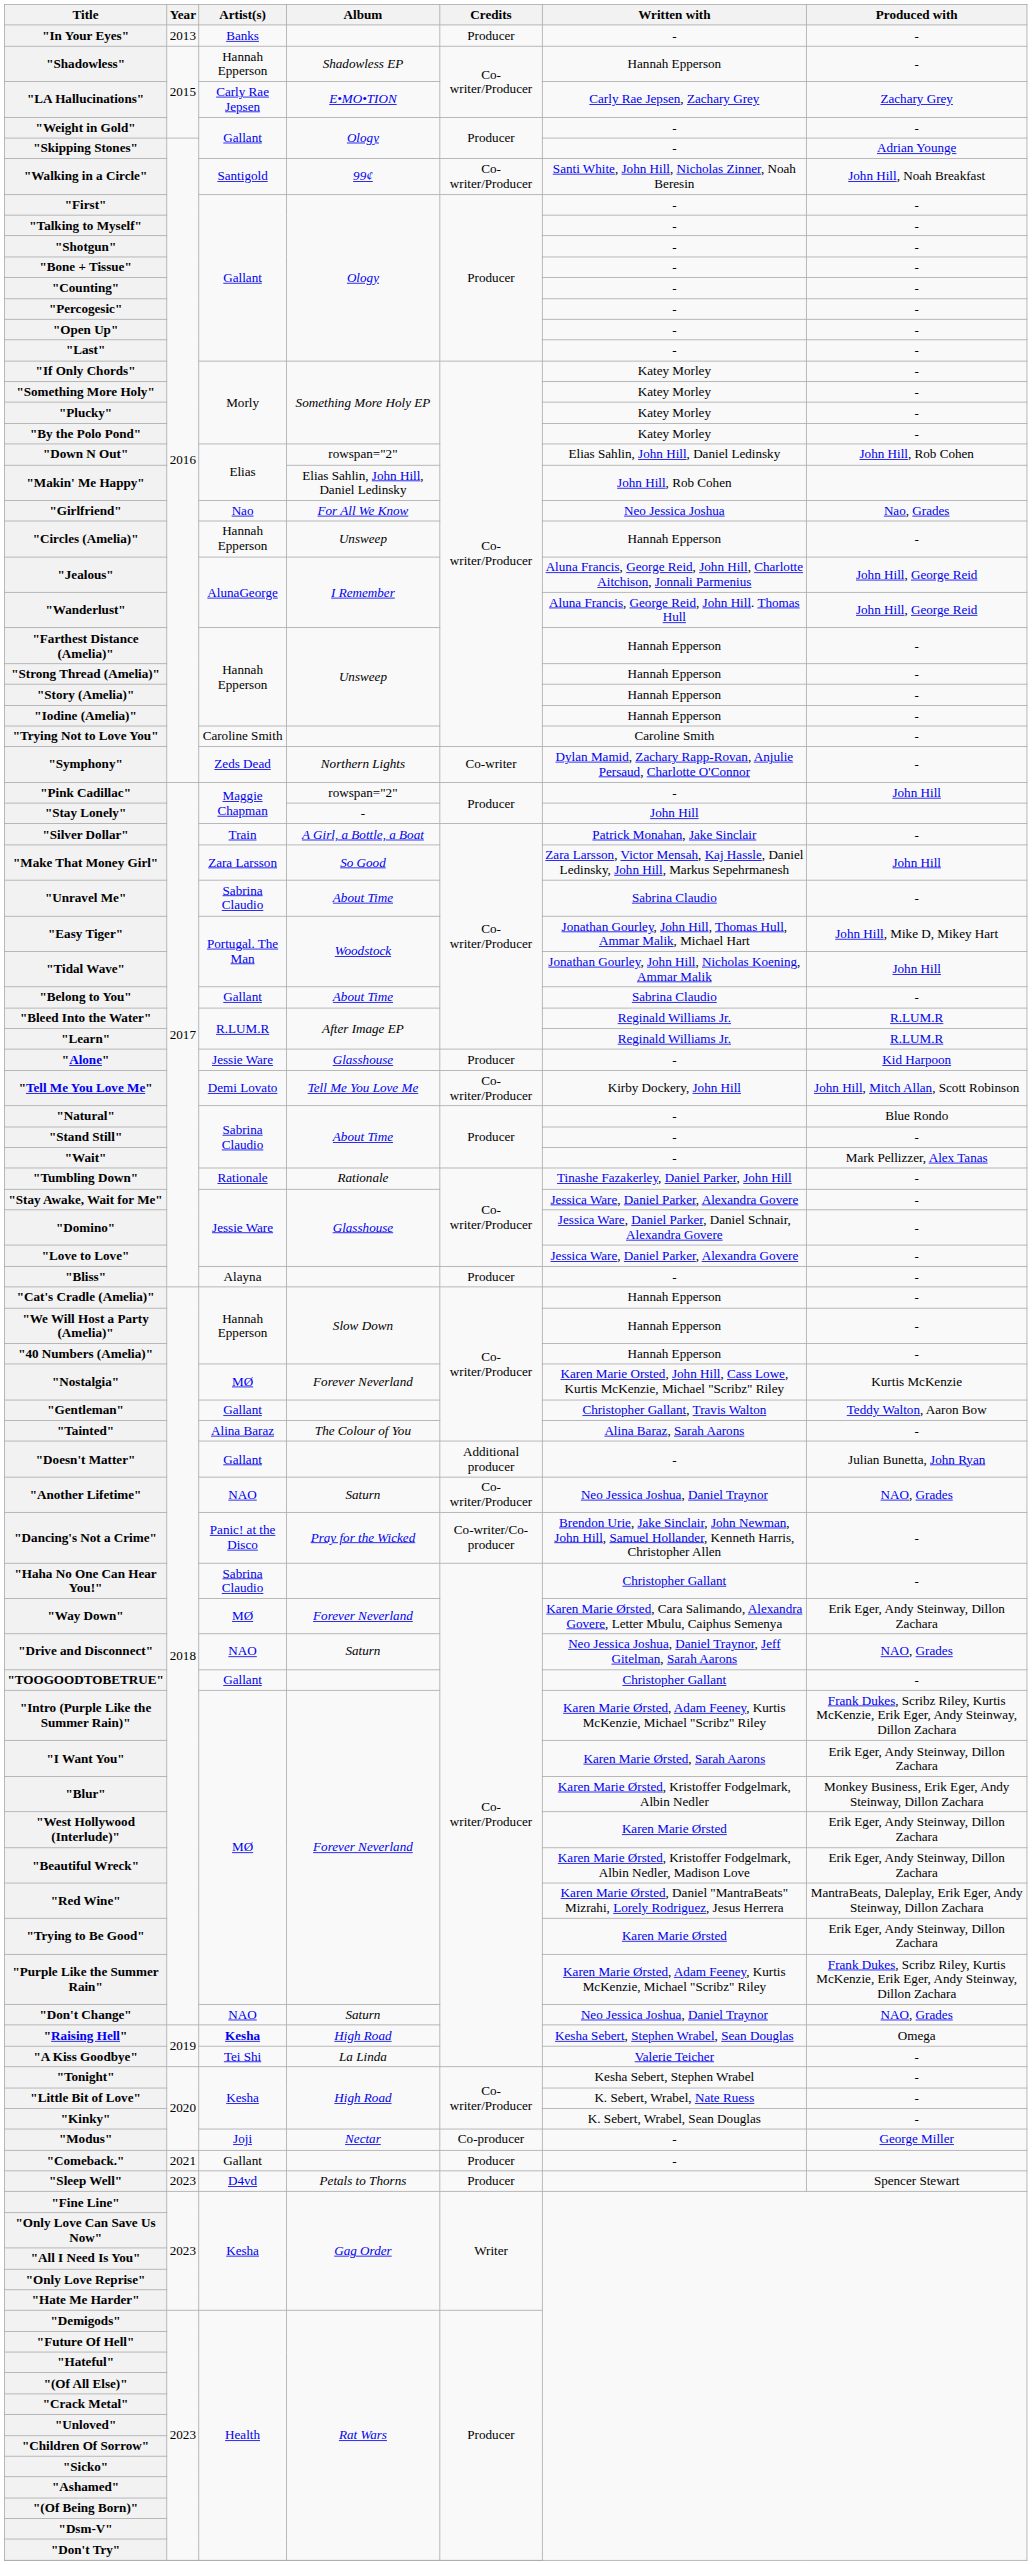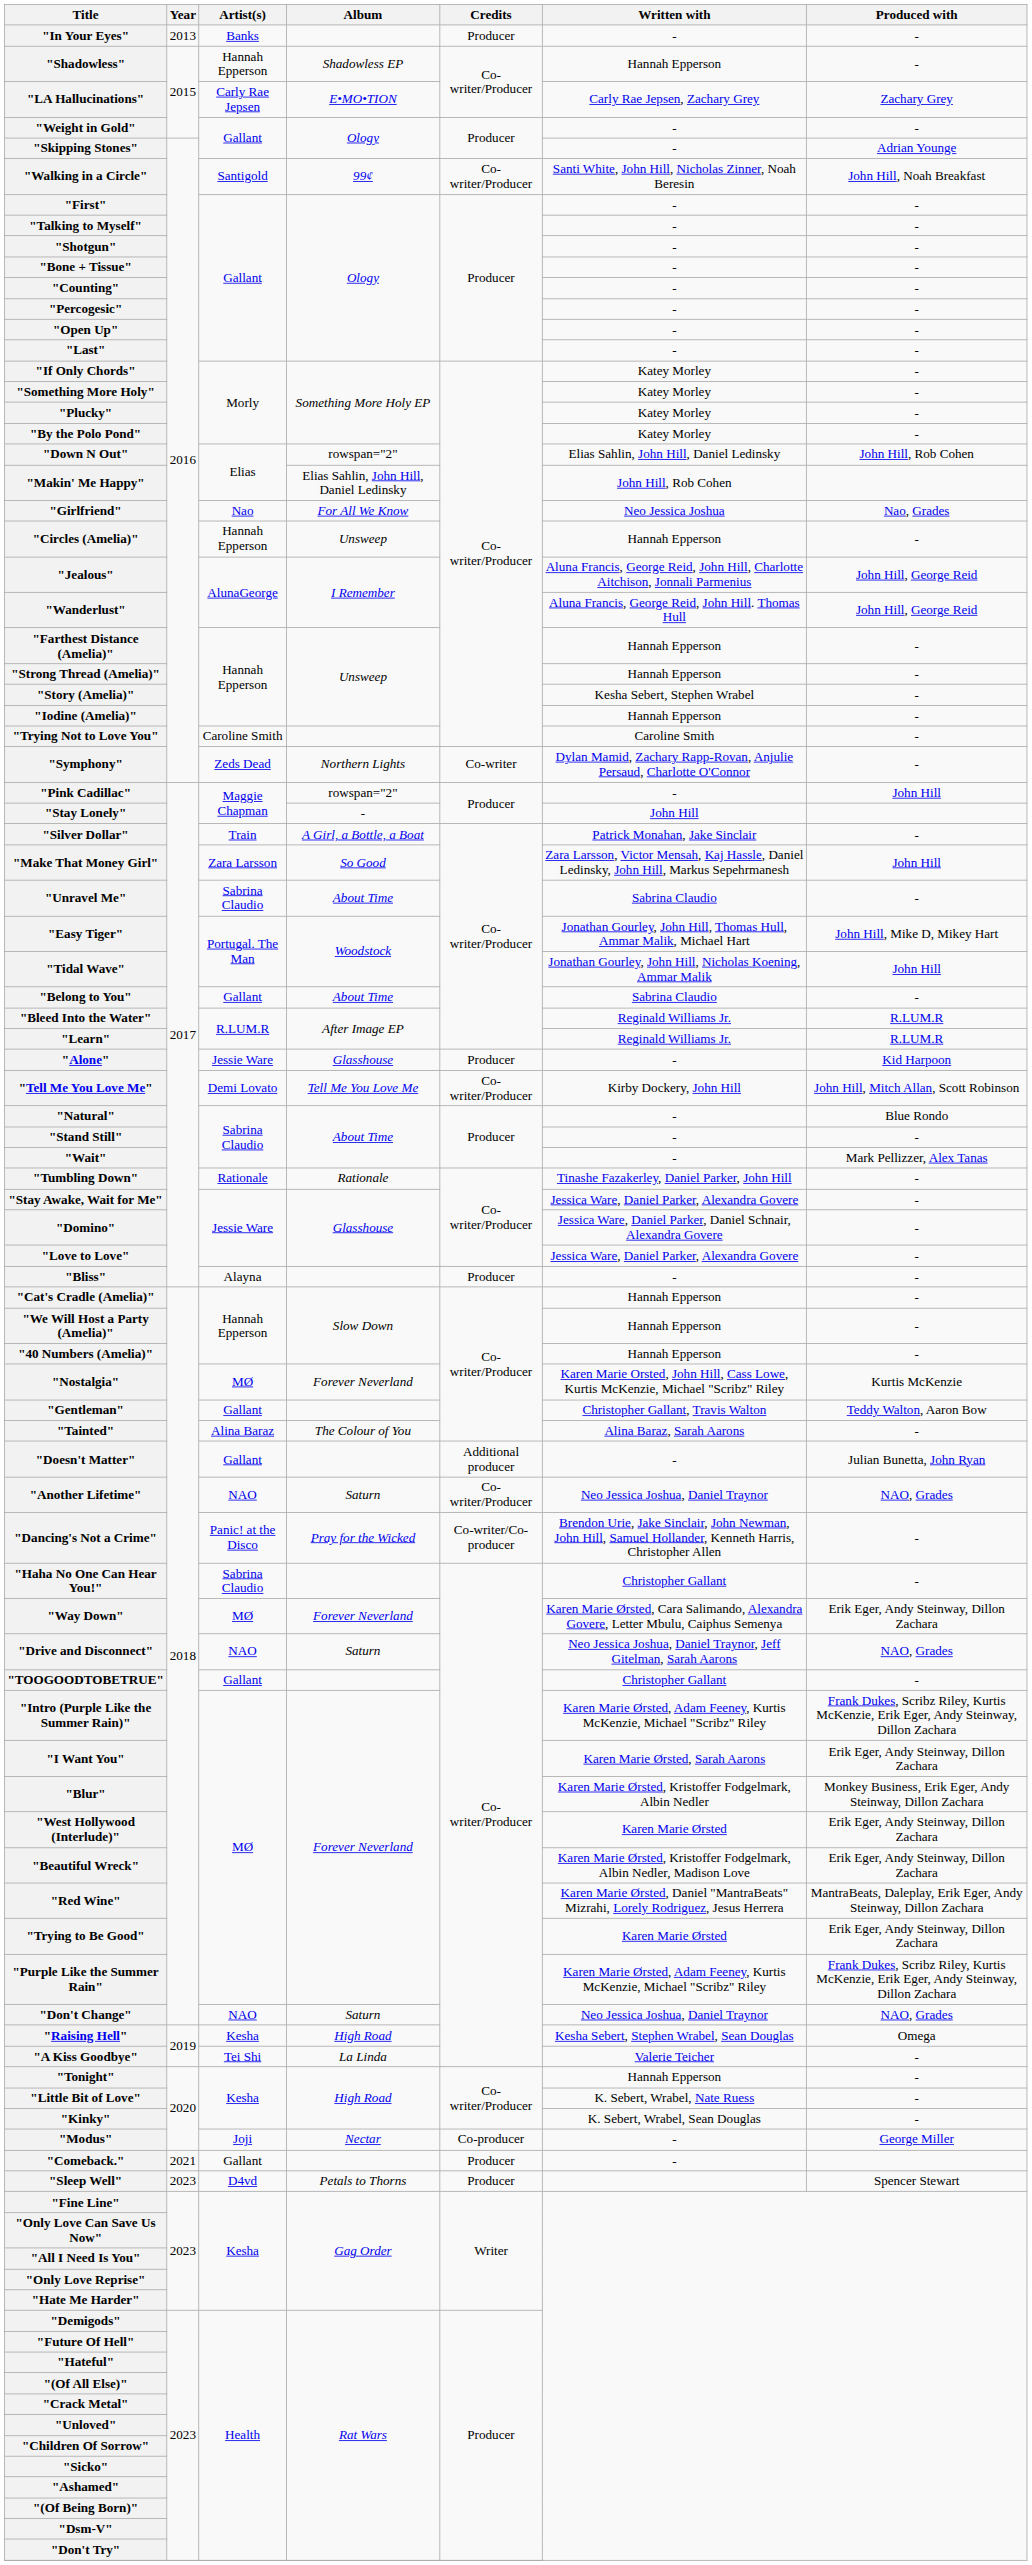(674, 694) Hannah Epperson -> (674, 694) Kesha Sebert, Stephen Wrabel
(243, 2035) bold -> (243, 2035) normal
(674, 2077) Kesha Sebert, Stephen Wrabel -> (674, 2077) Hannah Epperson
